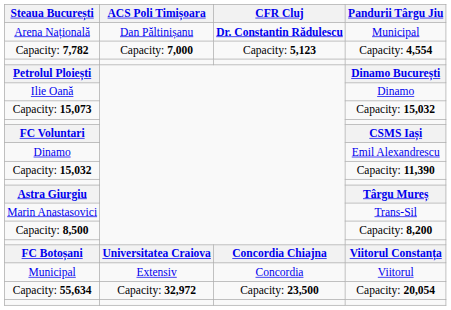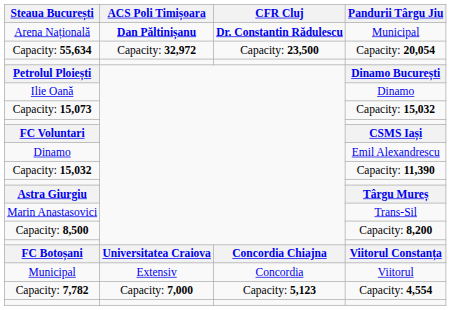(157, 31) normal -> (157, 31) bold
rows swapped: (52, 290) <-> (52, 50)
